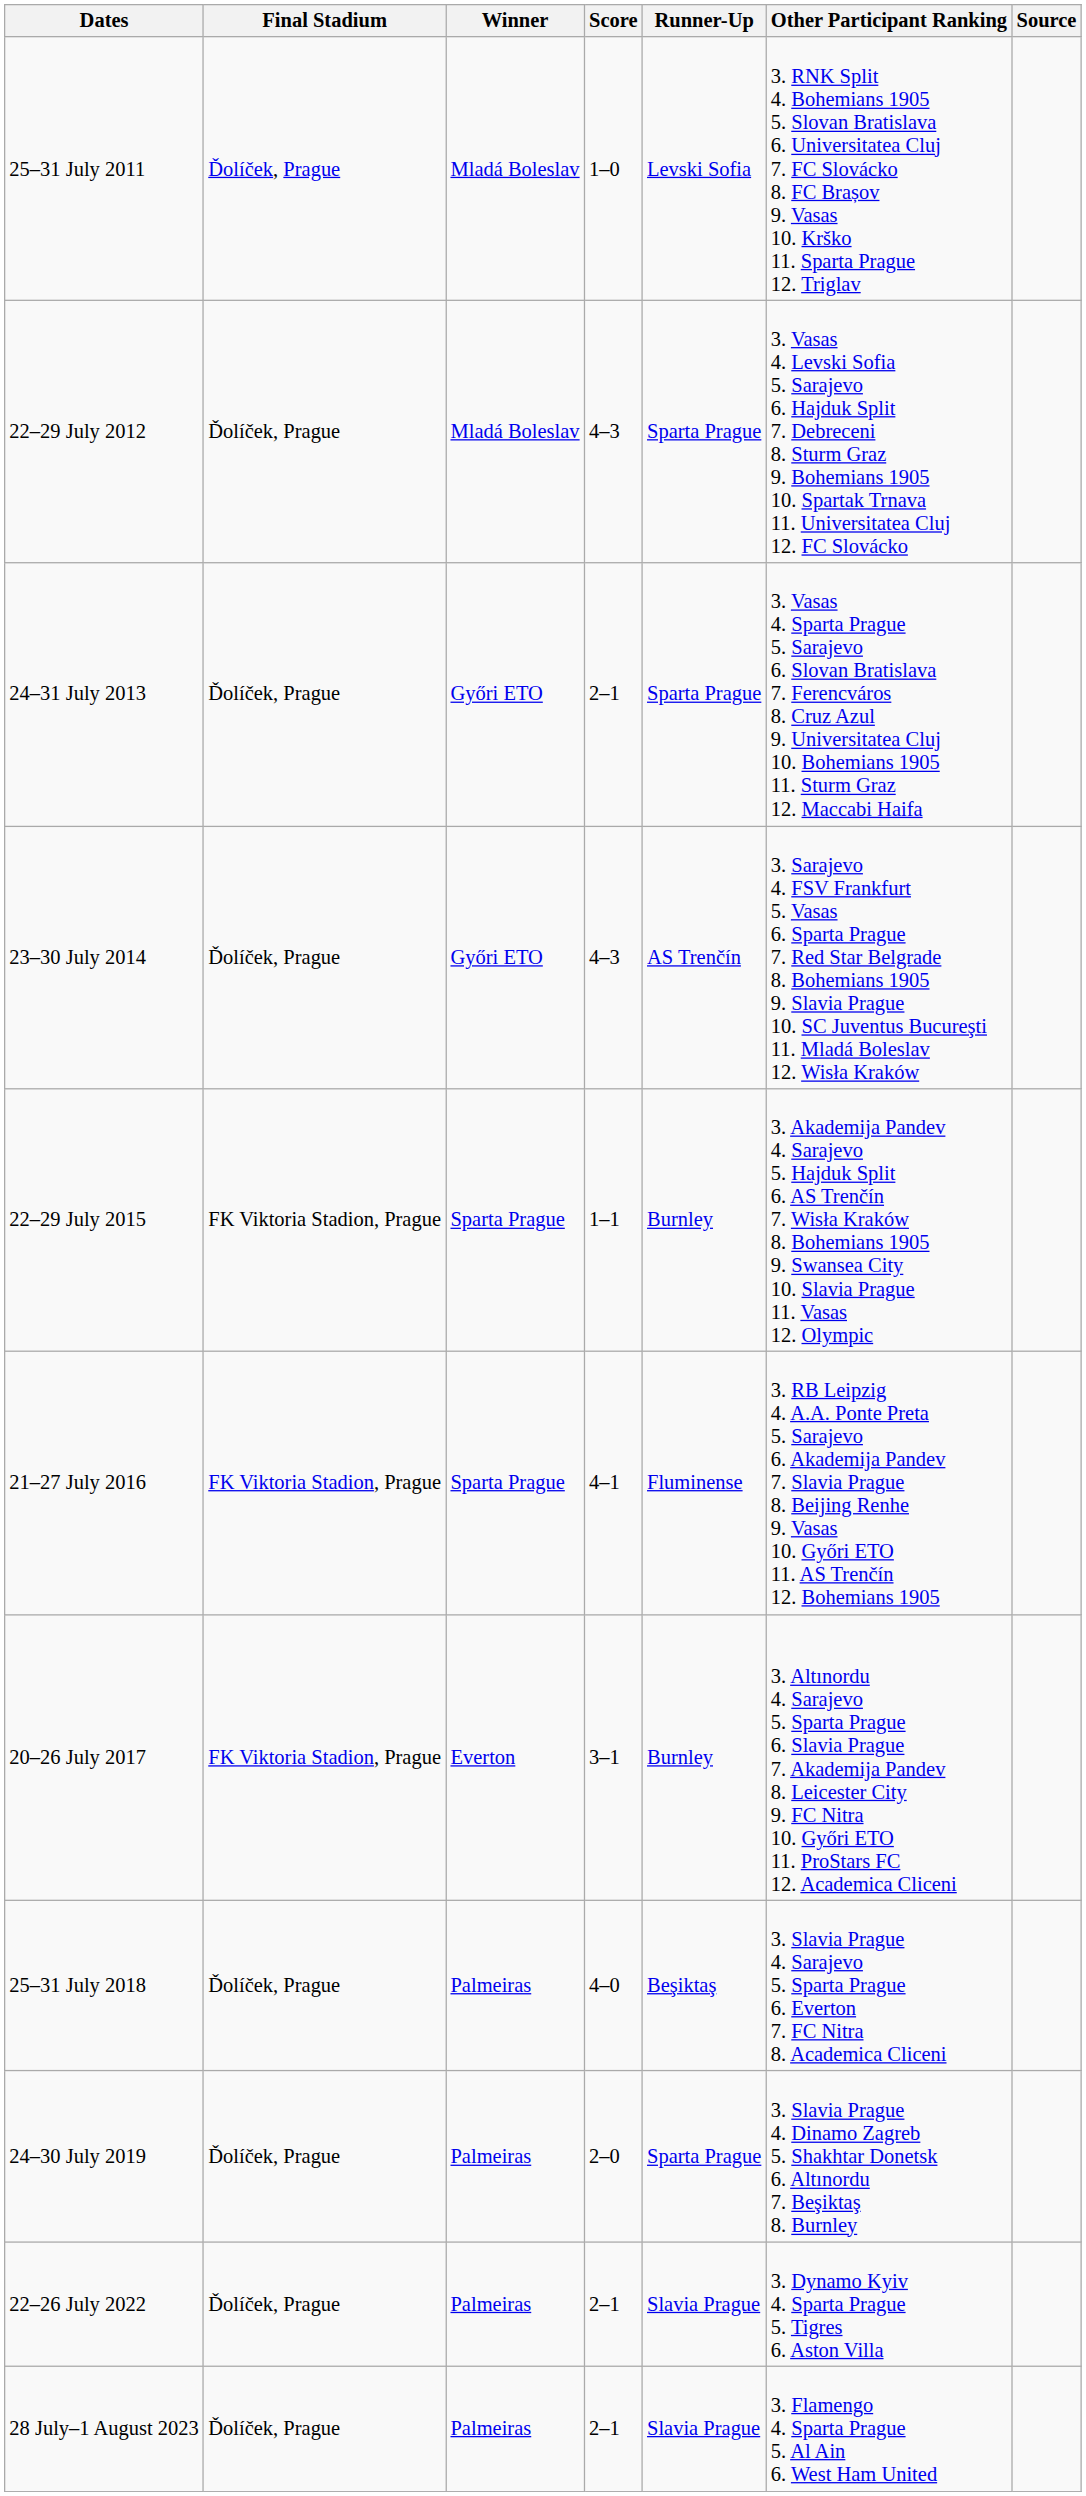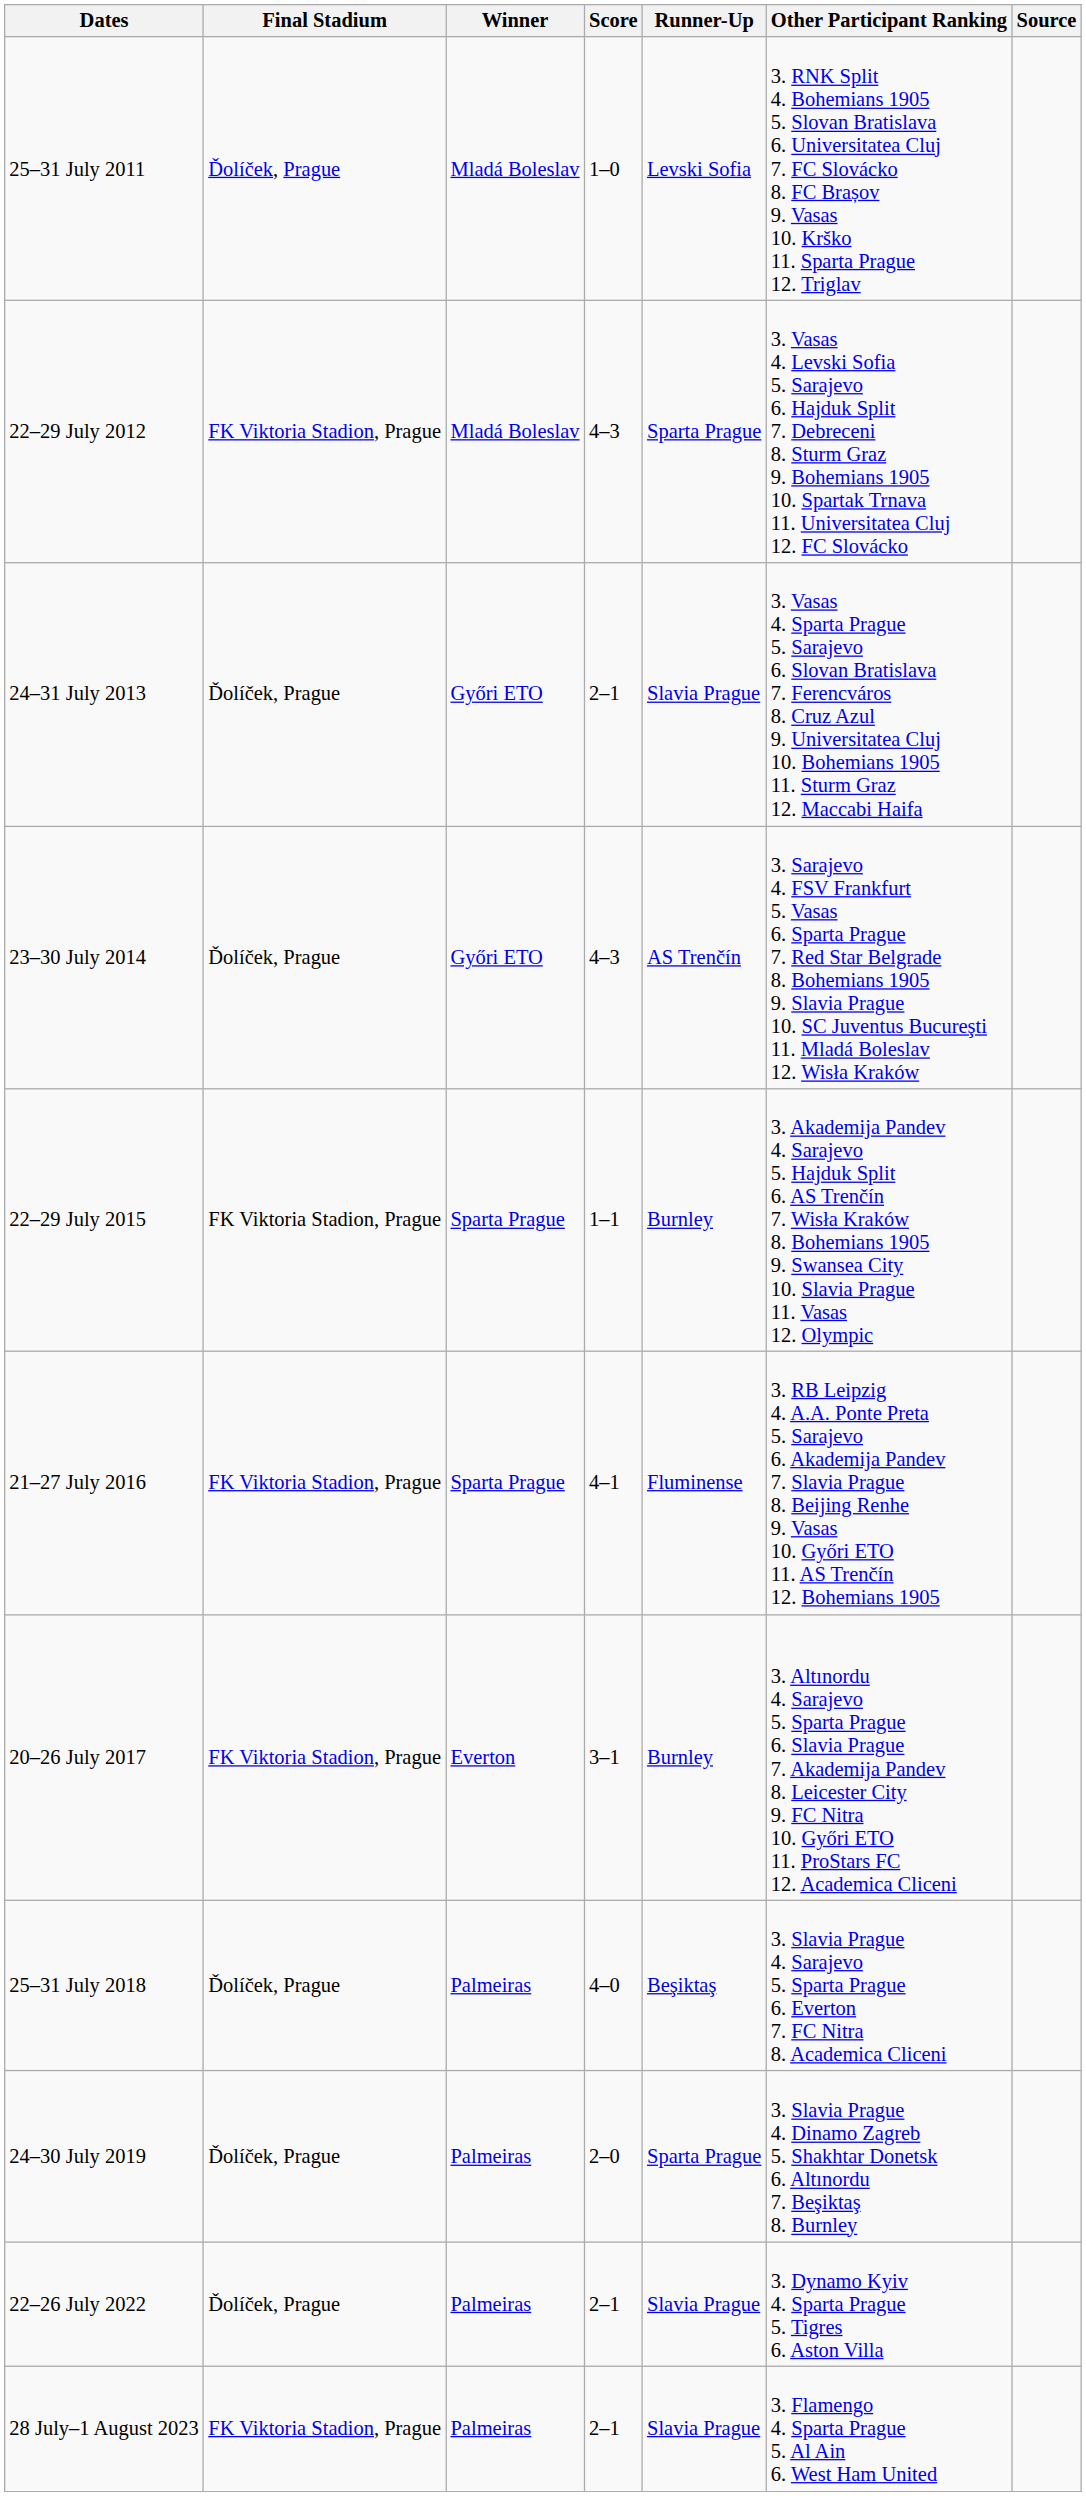(274, 431) Ďolíček, Prague -> (325, 431) FK Viktoria Stadion, Prague
(704, 694) Sparta Prague -> (704, 694) Slavia Prague
(274, 2428) Ďolíček, Prague -> (325, 2428) FK Viktoria Stadion, Prague
